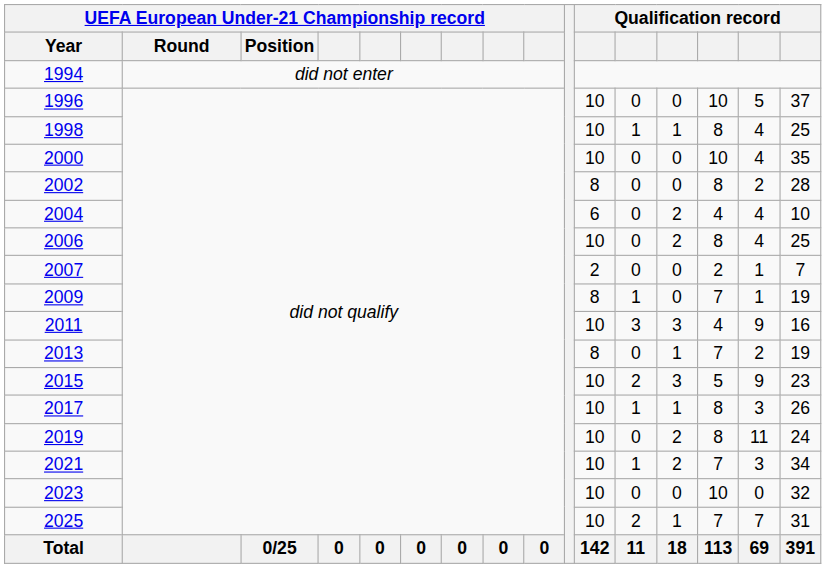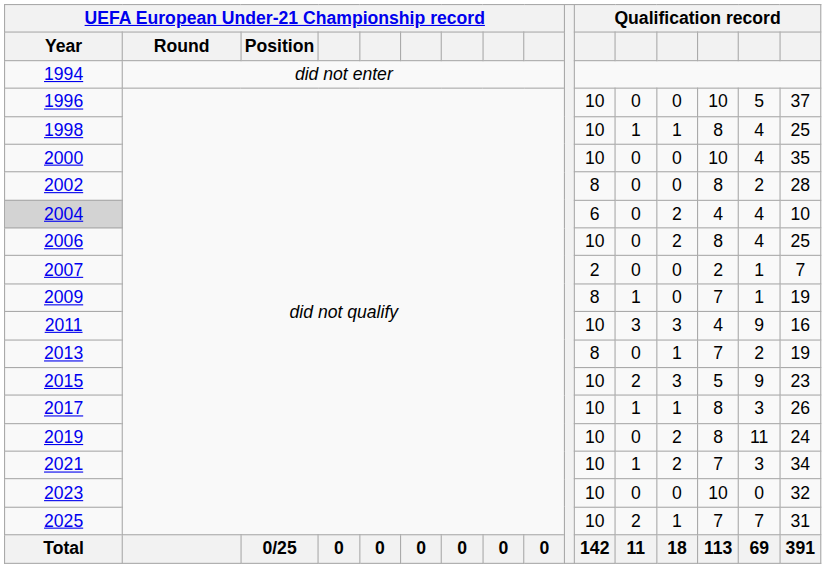(64, 213) no background -> (64, 213) lightgrey background
